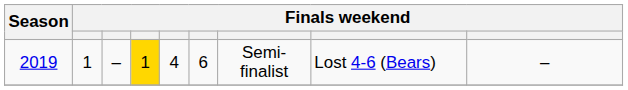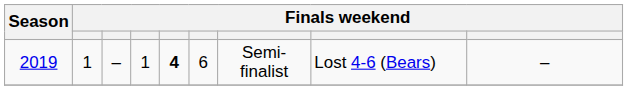(145, 62) gold background -> (145, 62) no background
(174, 62) normal -> (174, 62) bold
